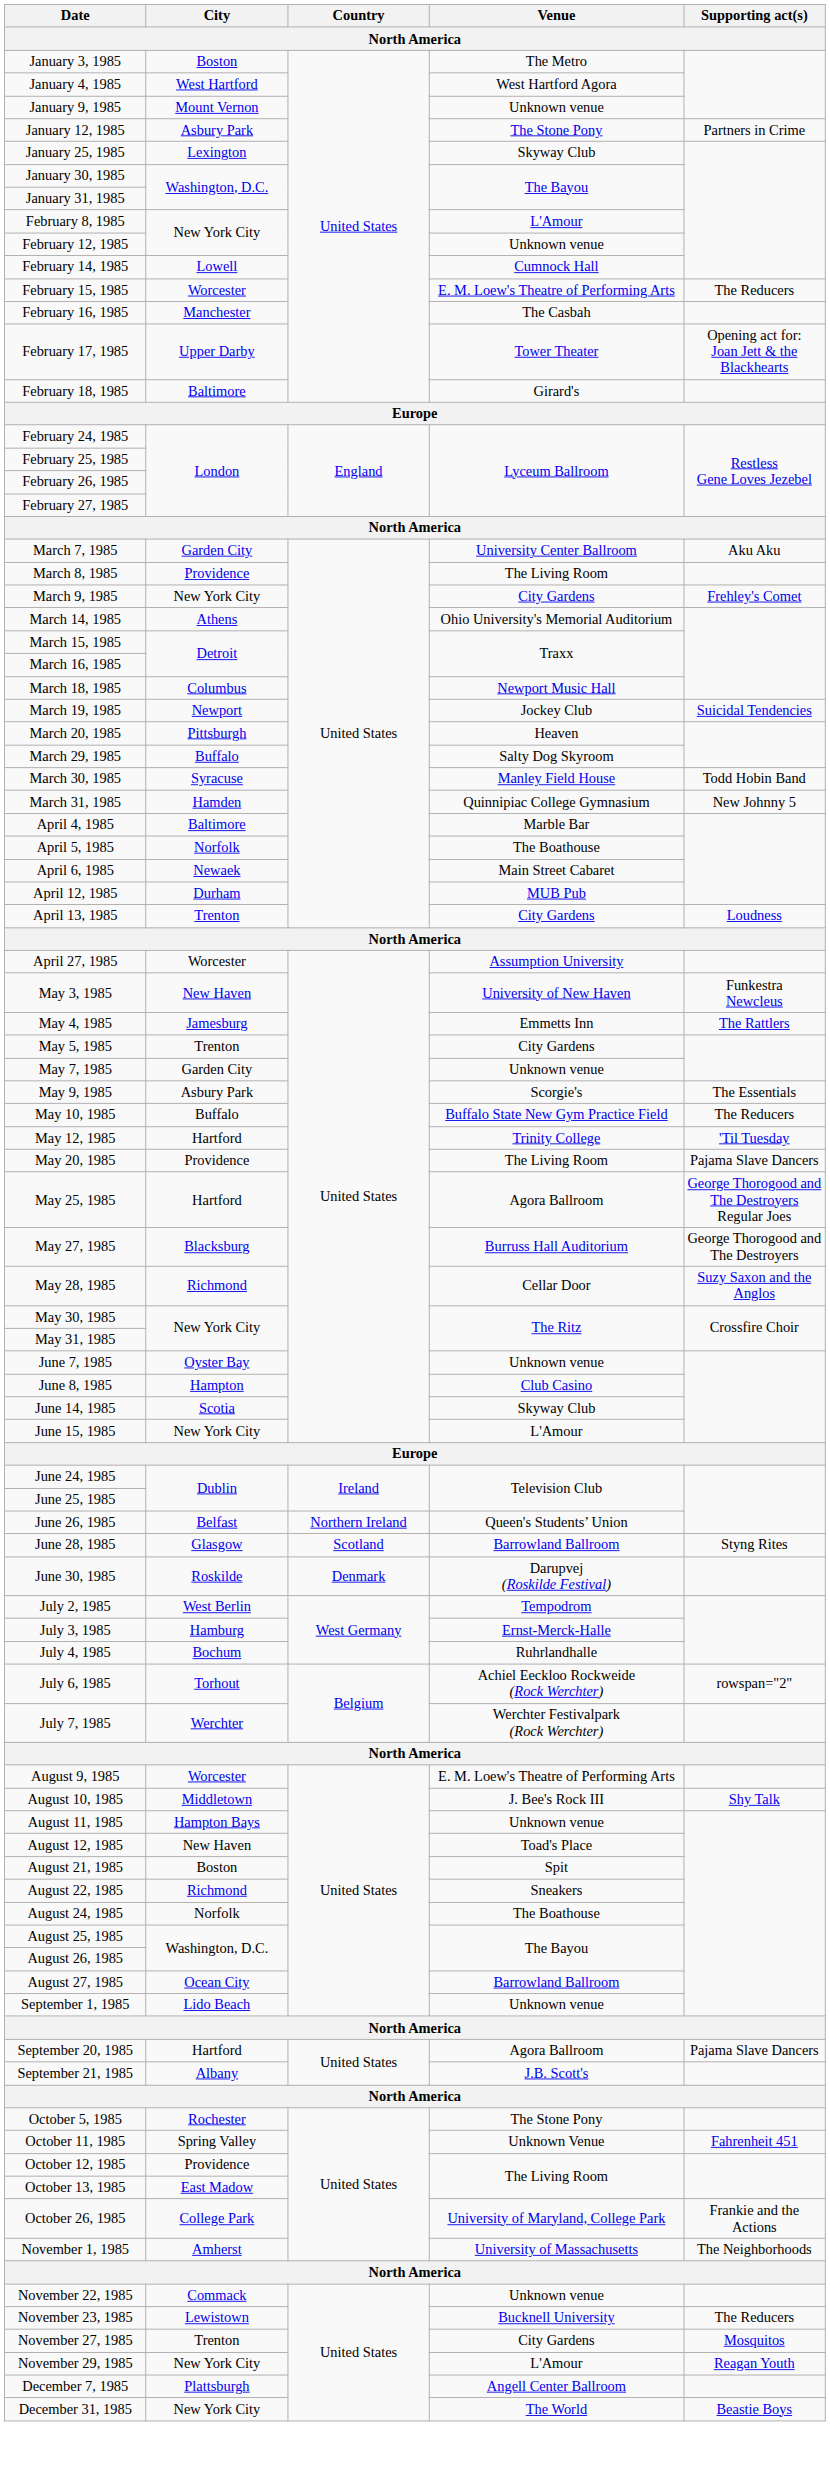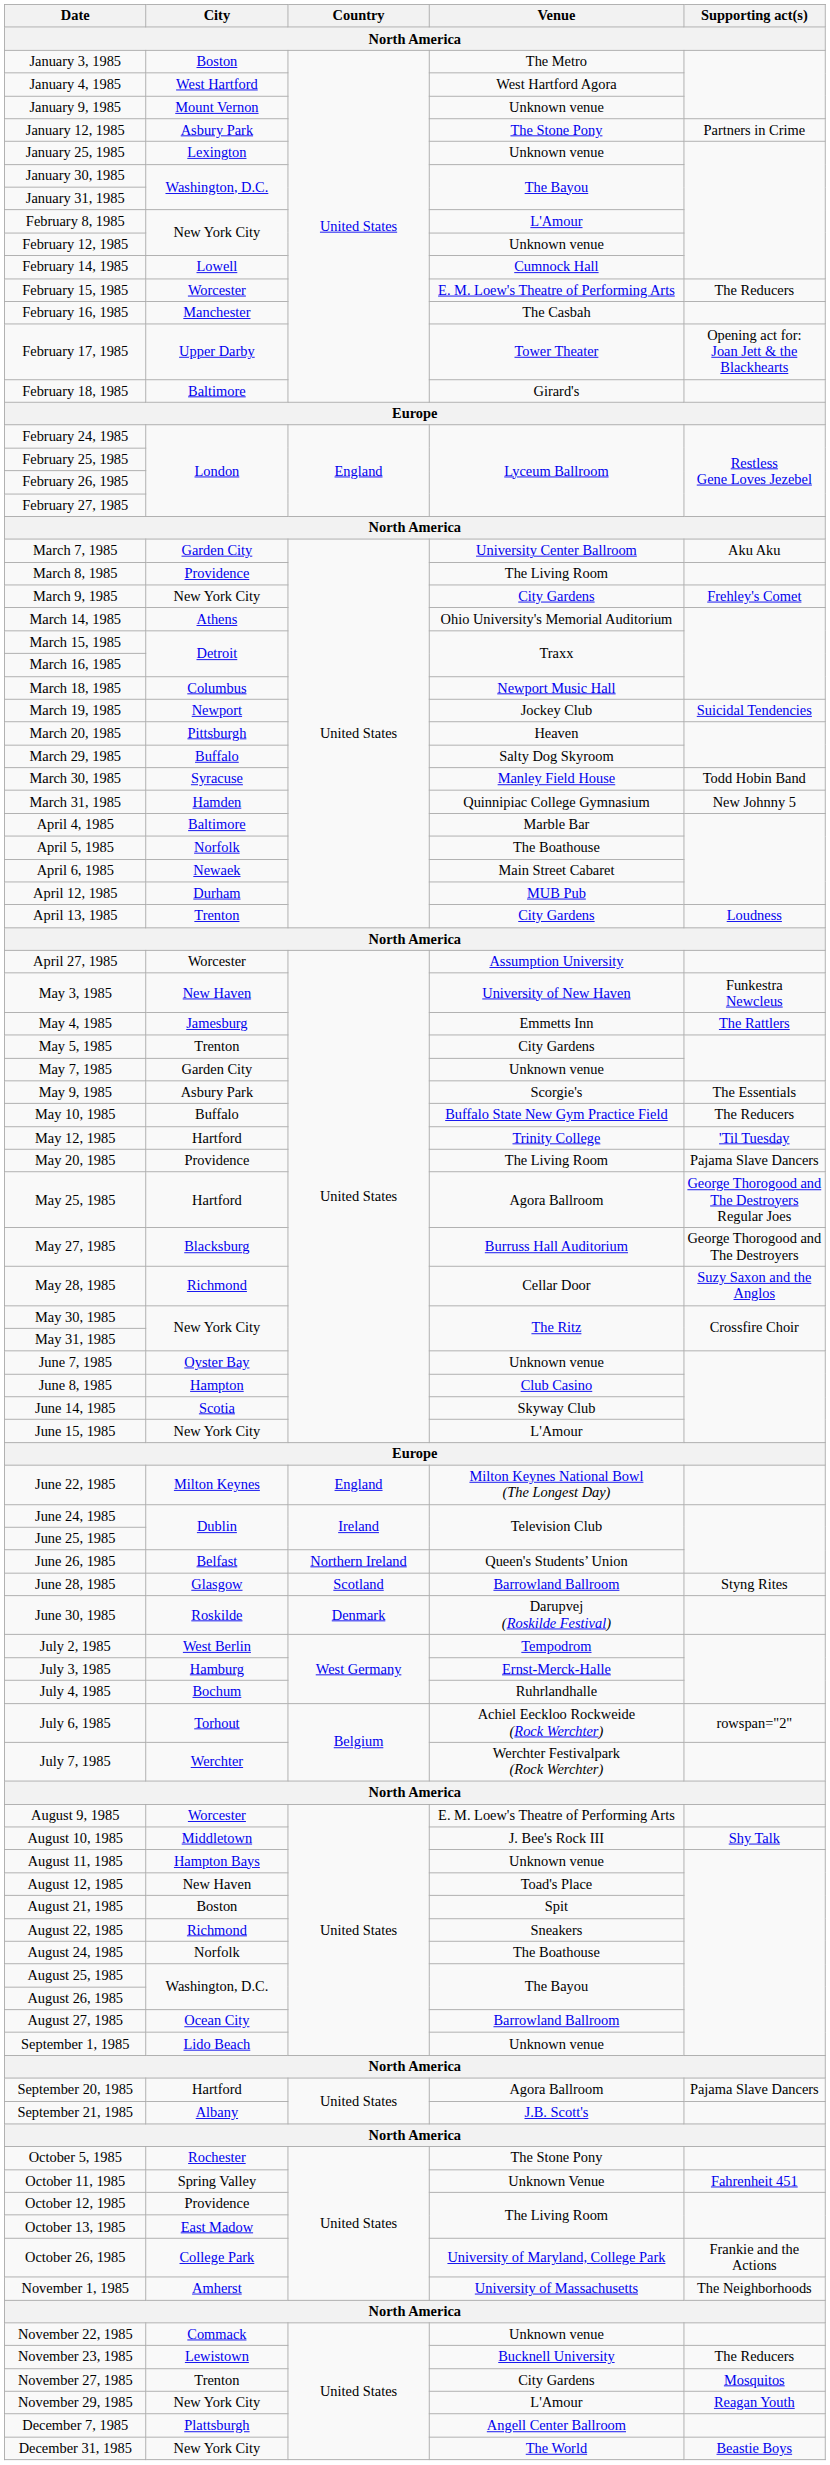(556, 152) Skyway Club -> (556, 152) Unknown venue
+ row: (75, 1484)
